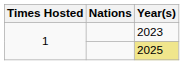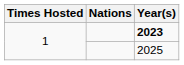(150, 32) normal -> (150, 32) bold
(150, 50) khaki background -> (150, 50) no background
